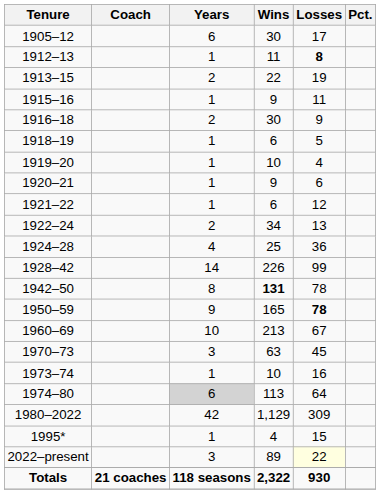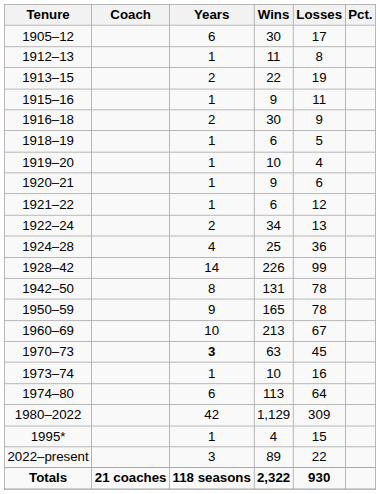(319, 57) bold -> (319, 57) normal
(274, 288) bold -> (274, 288) normal
(319, 309) bold -> (319, 309) normal
(212, 352) normal -> (212, 352) bold
(212, 394) lightgrey background -> (212, 394) no background
(319, 457) lightyellow background -> (319, 457) no background
